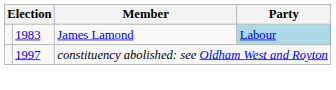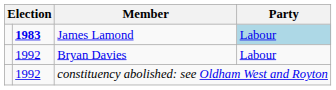(28, 34) normal -> (28, 34) bold
+ row: (92, 54)
(28, 54) 1997 -> (28, 74) 1992
